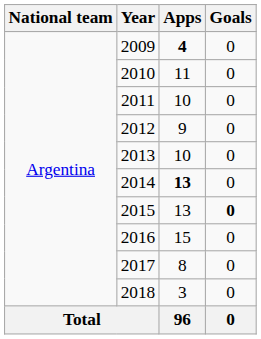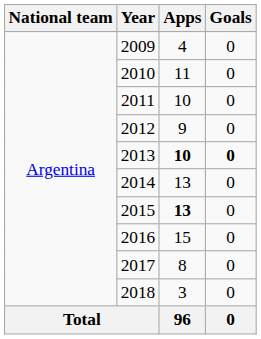(182, 45) bold -> (182, 45) normal
(182, 155) normal -> (182, 155) bold
(231, 155) normal -> (231, 155) bold
(182, 182) bold -> (182, 182) normal
(182, 210) normal -> (182, 210) bold
(231, 210) bold -> (231, 210) normal
